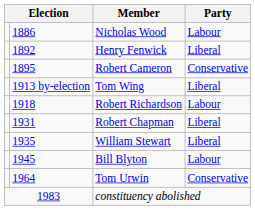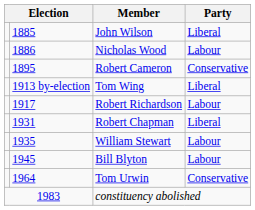+ row: (124, 31)
- row: (131, 50)
(24, 104) 1918 -> (24, 104) 1917
(204, 141) Liberal -> (204, 141) Labour
